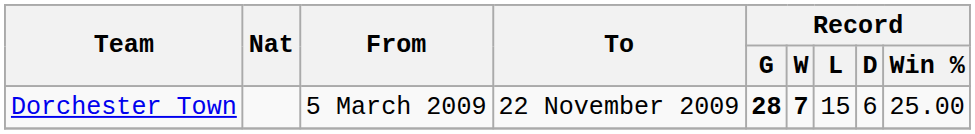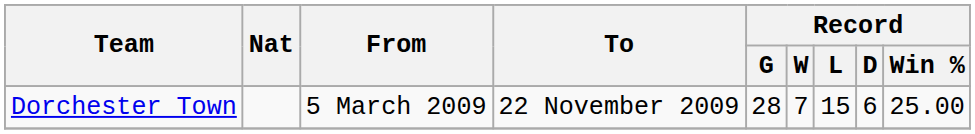(766, 107) bold -> (766, 107) normal
(801, 107) bold -> (801, 107) normal
